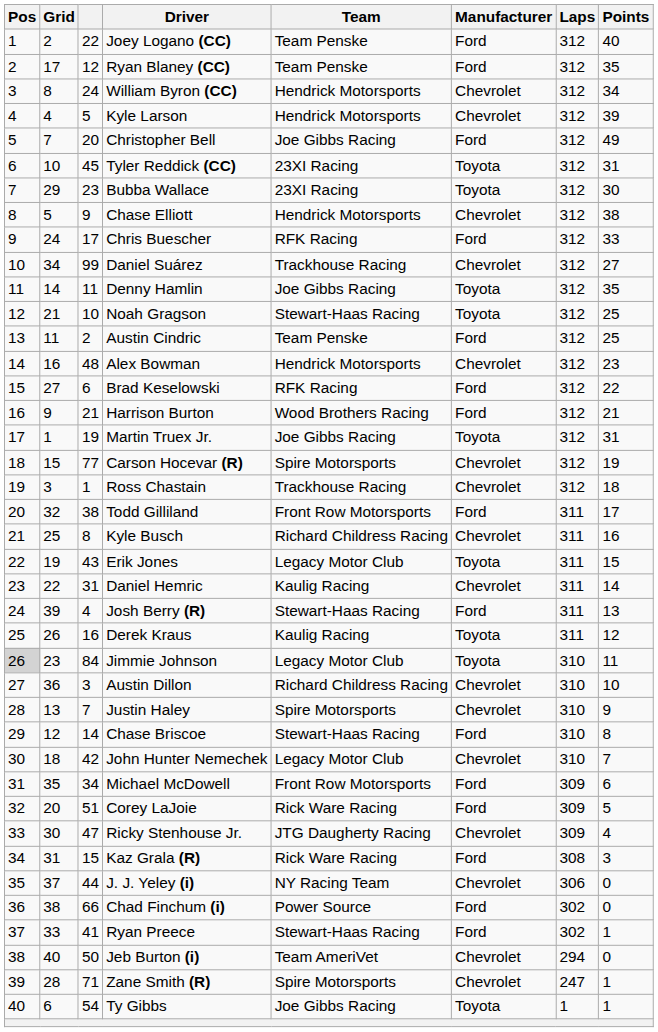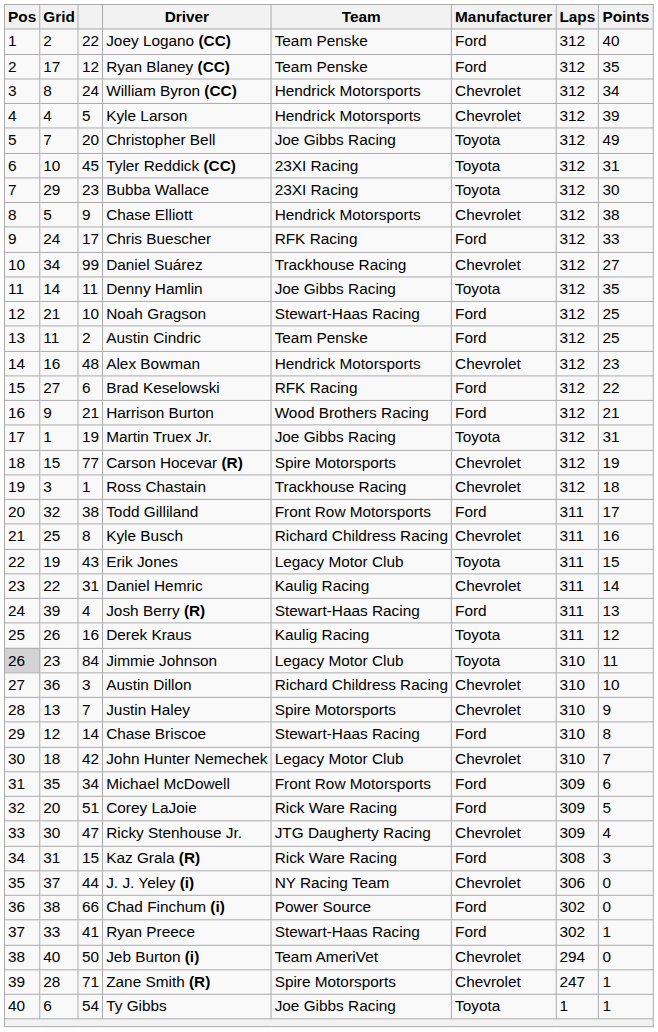(471, 140) Ford -> (478, 140) Toyota
(478, 313) Toyota -> (471, 313) Ford
